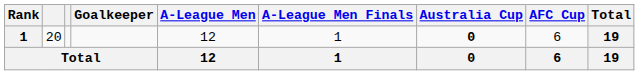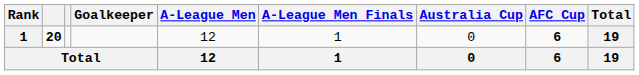(54, 37) normal -> (54, 37) bold
(471, 37) bold -> (471, 37) normal
(557, 37) normal -> (557, 37) bold
